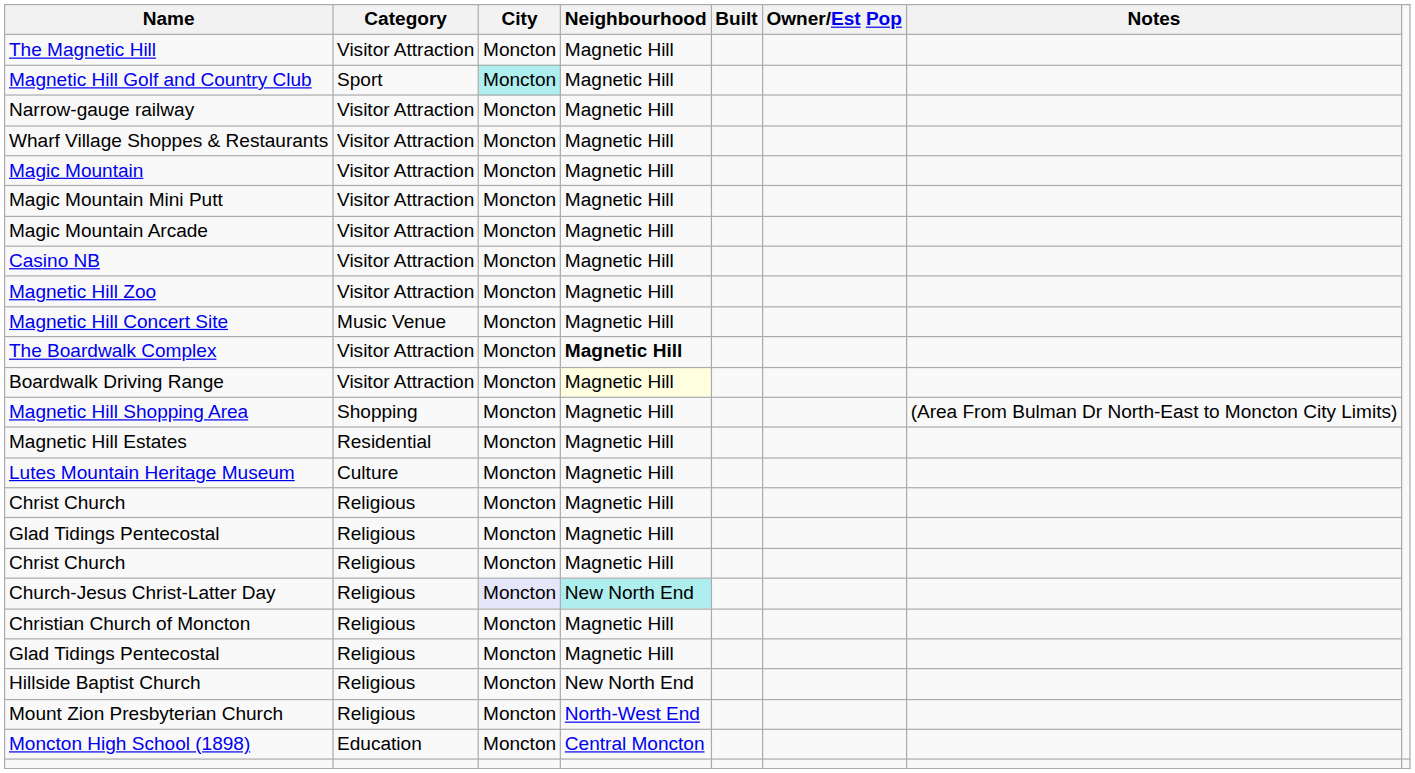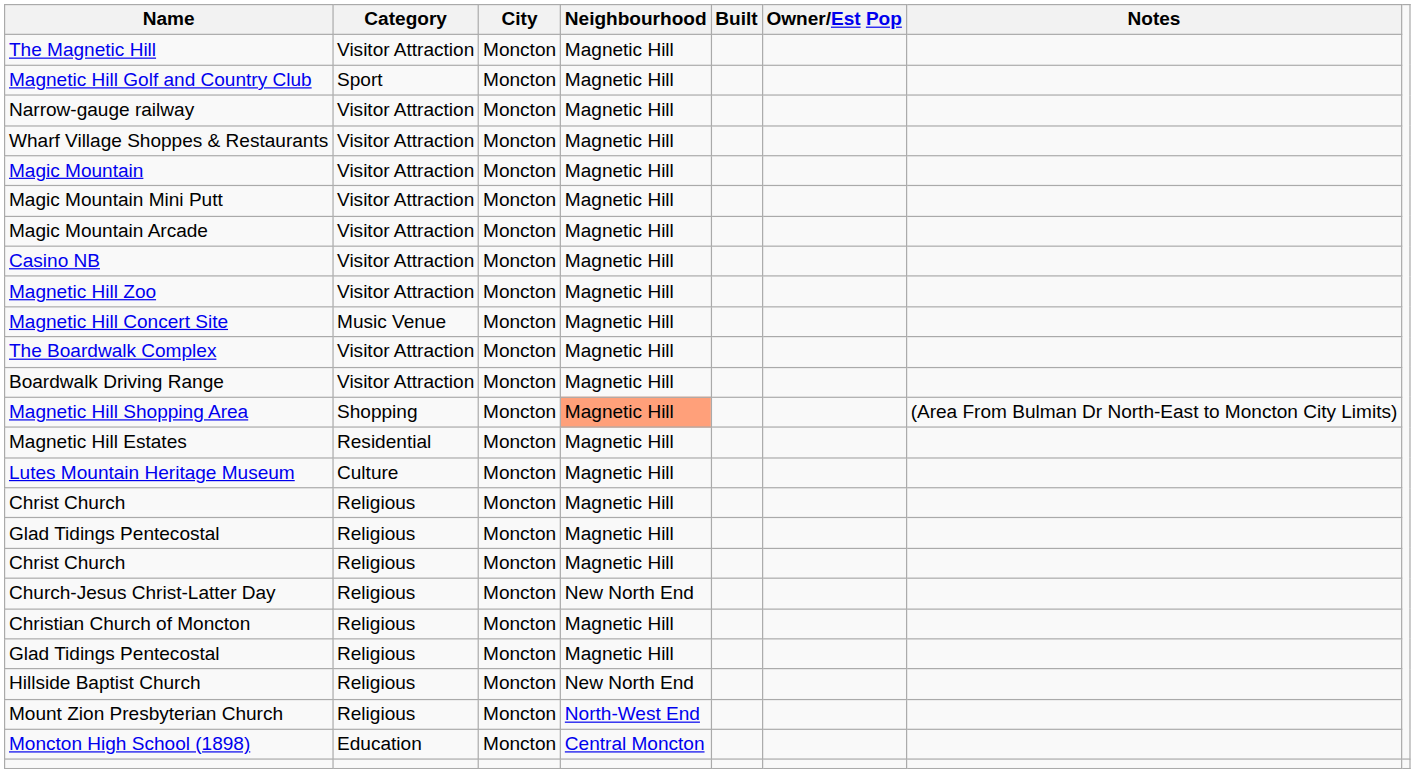(520, 79) paleturquoise background -> (520, 79) no background
(624, 351) bold -> (619, 351) normal
(619, 381) lightyellow background -> (619, 381) no background
(619, 412) no background -> (619, 412) lightsalmon background
(520, 593) lavender background -> (520, 593) no background
(629, 593) paleturquoise background -> (629, 593) no background
